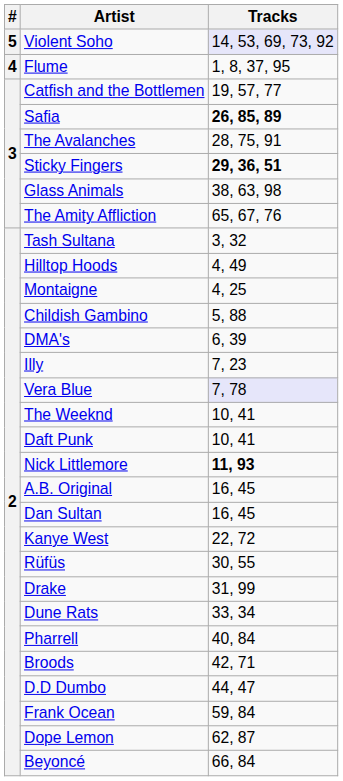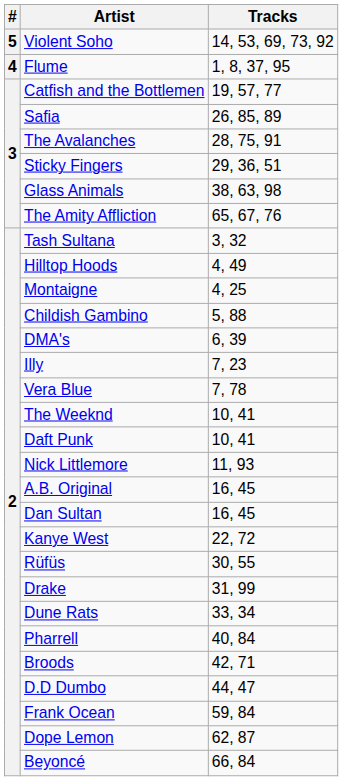(273, 41) lavender background -> (273, 41) no background
(247, 116) bold -> (247, 116) normal
(247, 166) bold -> (247, 166) normal
(229, 389) lavender background -> (229, 389) no background
(233, 464) bold -> (233, 464) normal
